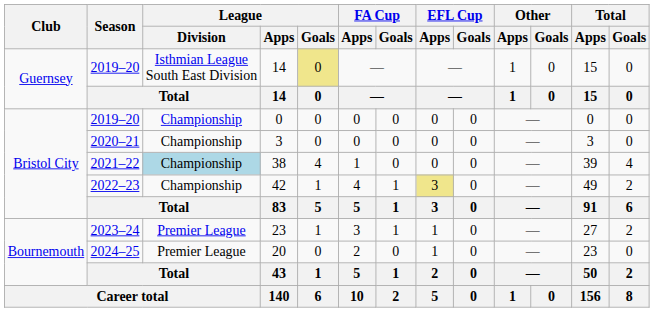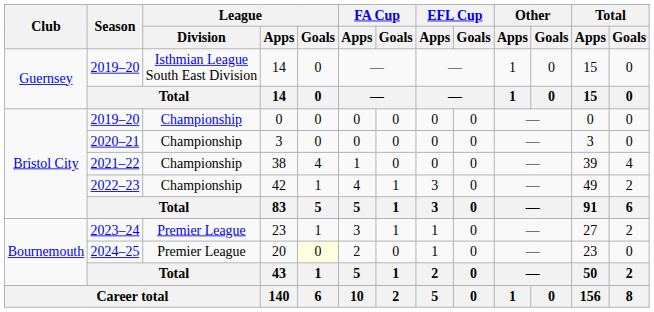(318, 67) khaki background -> (318, 67) no background
(201, 163) lightblue background -> (201, 163) no background
(435, 185) khaki background -> (435, 185) no background
(318, 251) no background -> (318, 251) lightyellow background
